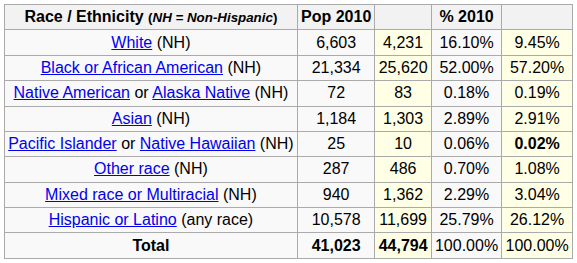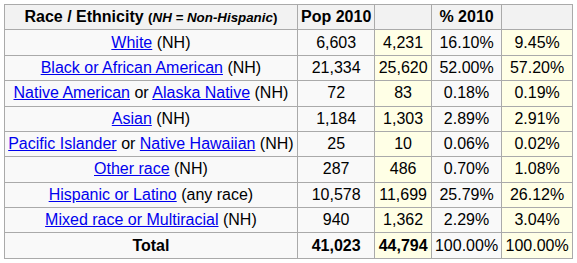(537, 144) bold -> (537, 144) normal
rows swapped: (151, 194) <-> (151, 220)
